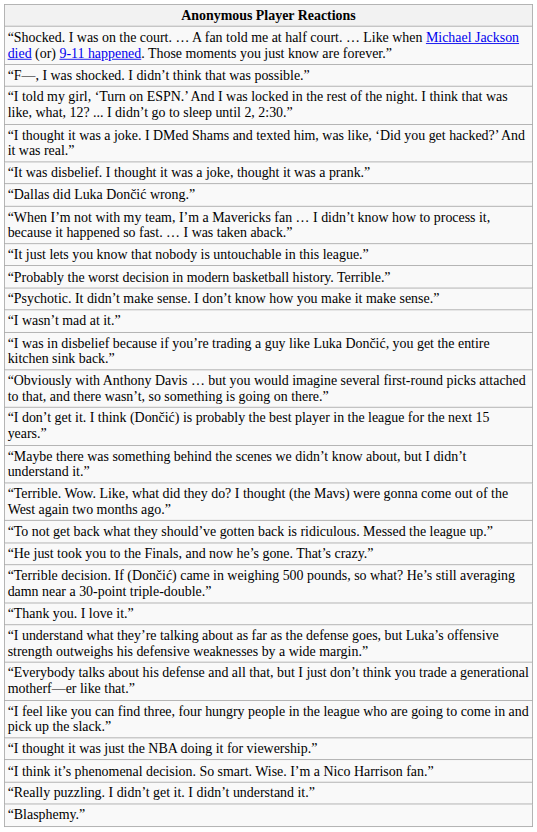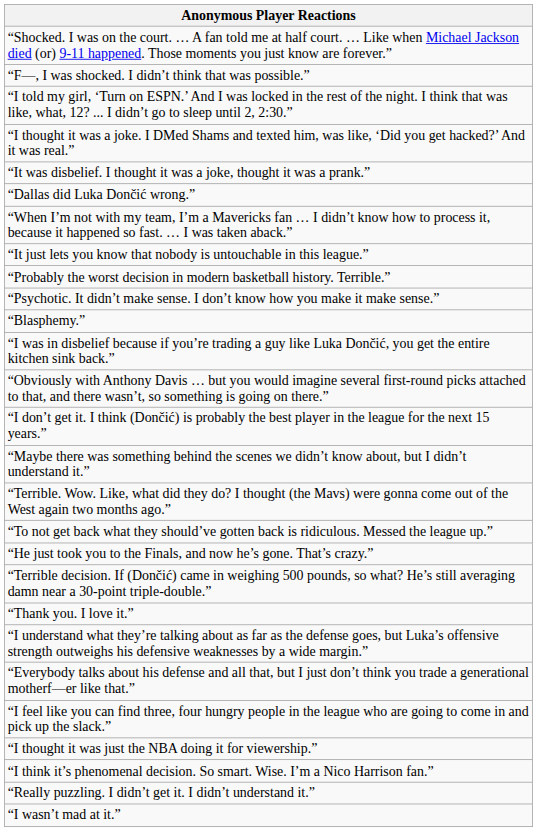(64, 321) “I wasn’t mad at it.” -> (46, 321) “Blasphemy.”
(46, 815) “Blasphemy.” -> (64, 815) “I wasn’t mad at it.”
